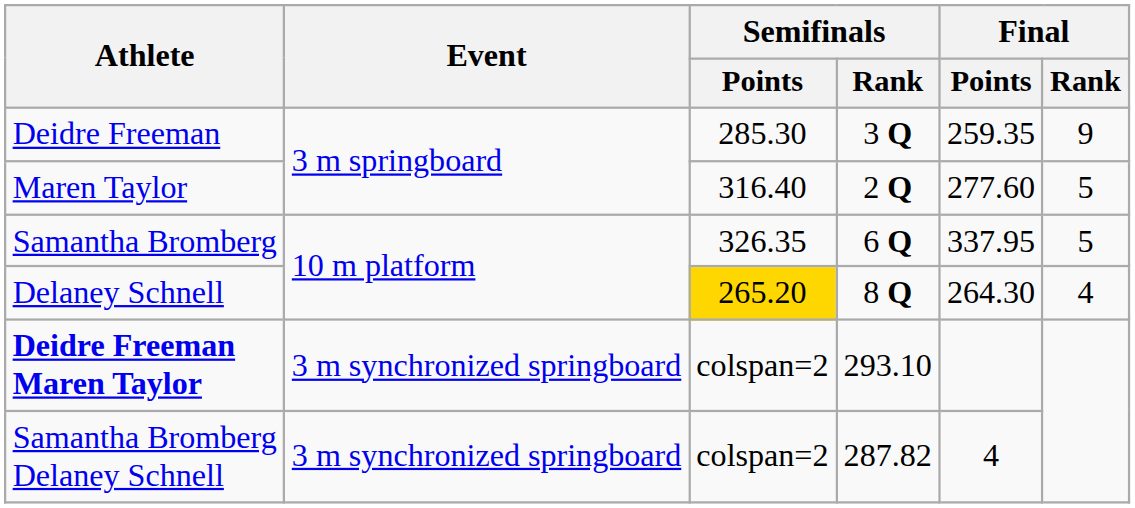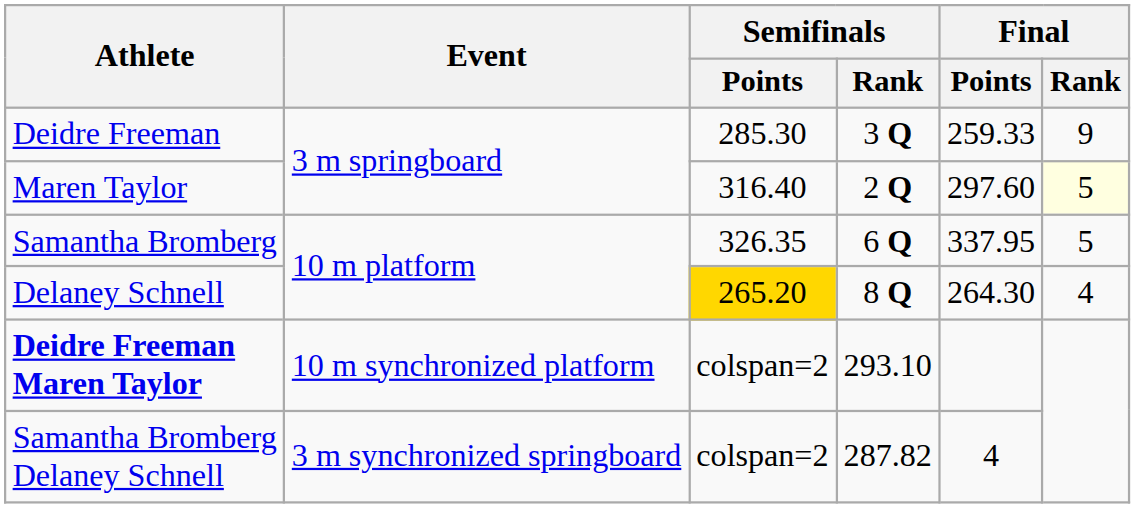(991, 134) 259.35 -> (991, 134) 259.33
(991, 187) 277.60 -> (991, 187) 297.60
(1085, 187) no background -> (1085, 187) lightyellow background
(487, 365) 3 m synchronized springboard -> (473, 365) 10 m synchronized platform
